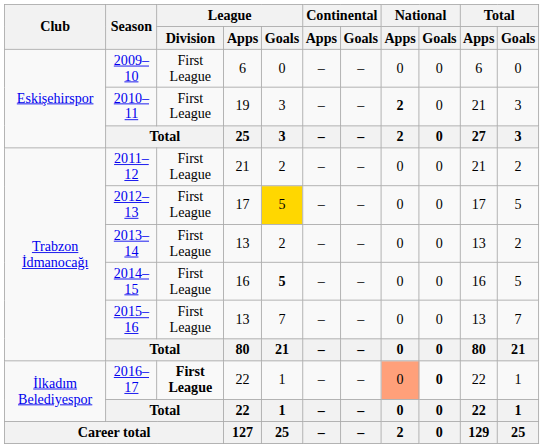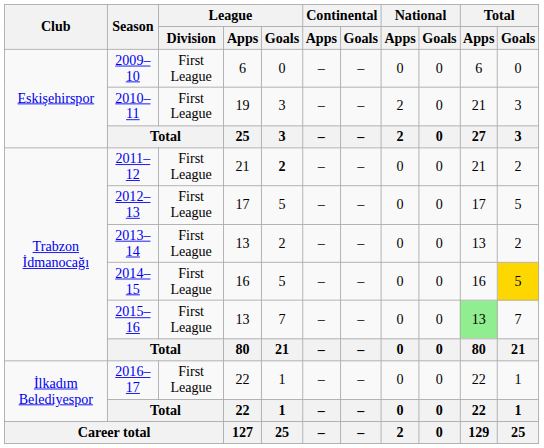(400, 106) bold -> (400, 106) normal
(282, 166) normal -> (282, 166) bold
(282, 205) gold background -> (282, 205) no background
(282, 281) bold -> (282, 281) normal
(518, 281) no background -> (518, 281) gold background
(479, 319) no background -> (479, 319) lightgreen background
(190, 380) bold -> (191, 380) normal
(400, 380) lightsalmon background -> (400, 380) no background
(439, 380) bold -> (439, 380) normal
